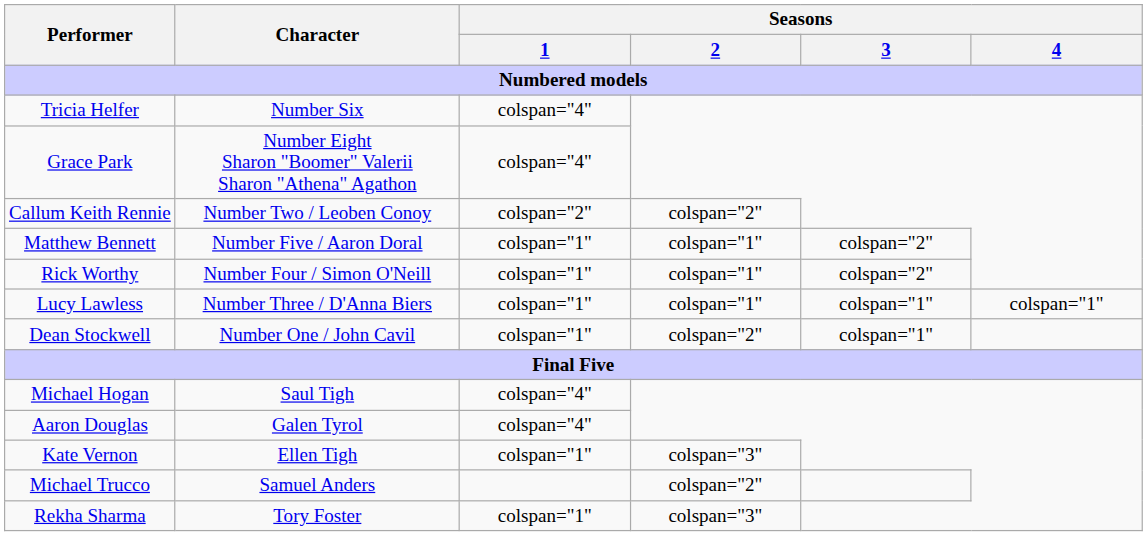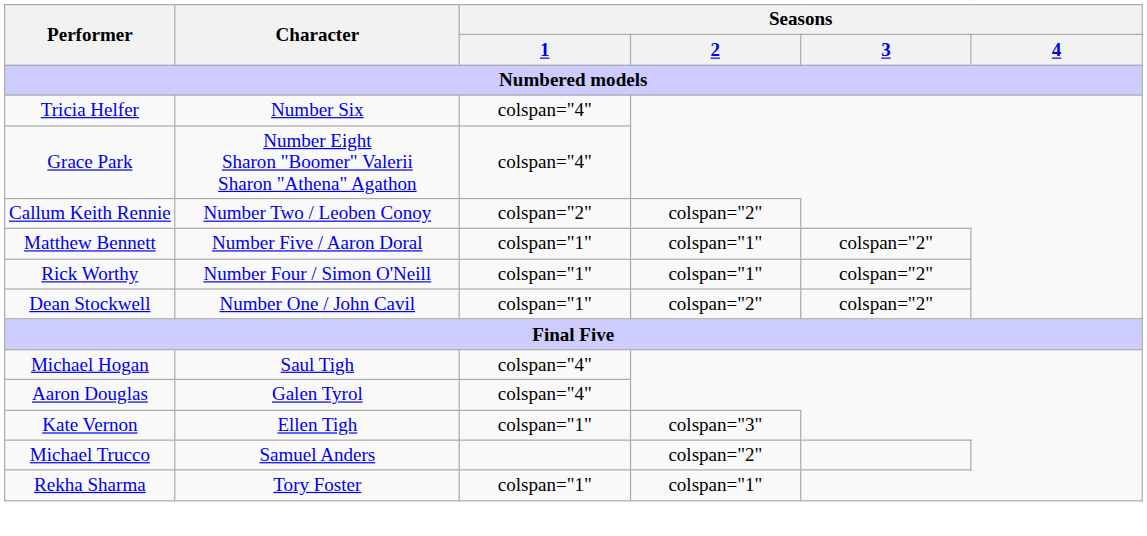- row: (90, 304)
(886, 334) colspan="1" -> (886, 304) colspan="2"
(715, 515) colspan="3" -> (715, 485) colspan="1"
